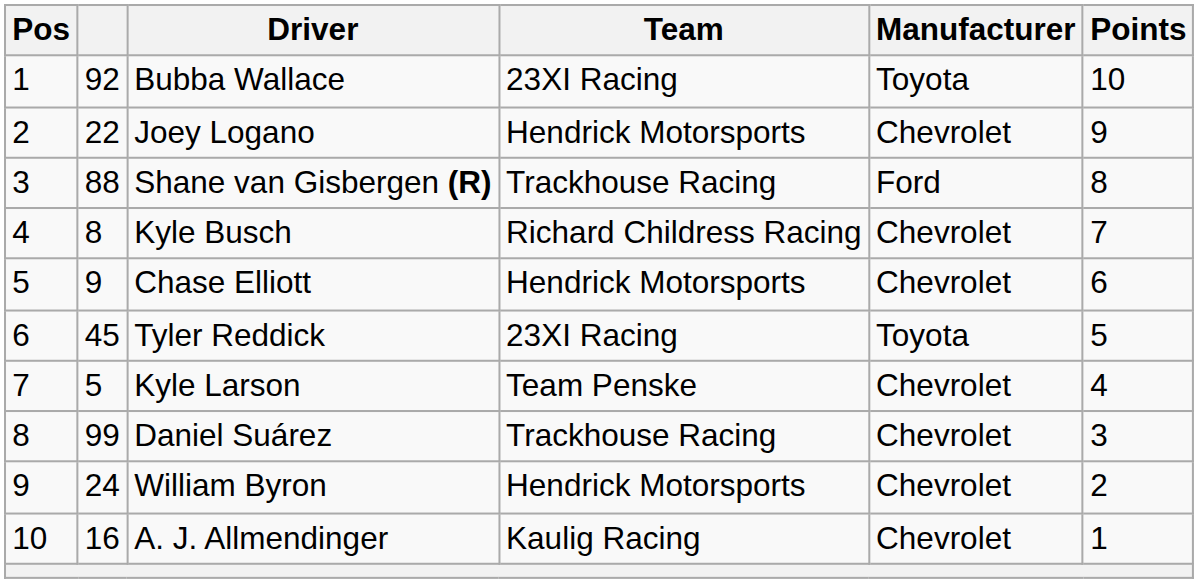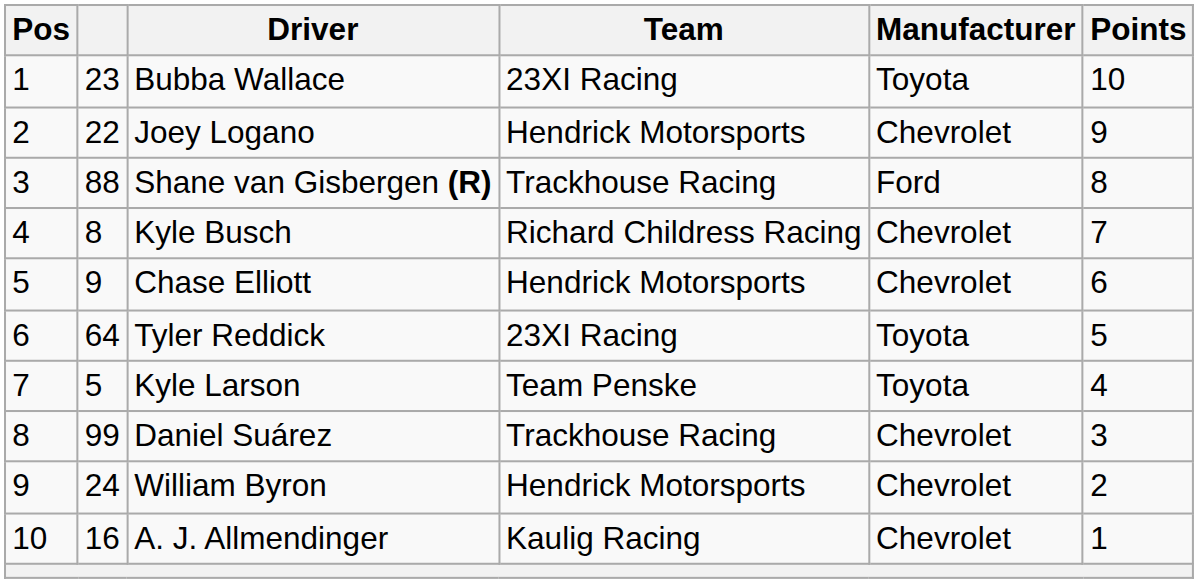(102, 80) 92 -> (102, 80) 23
(102, 334) 45 -> (102, 334) 64
(944, 384) Chevrolet -> (923, 384) Toyota
